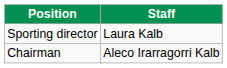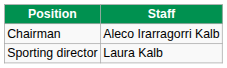rows swapped: (34, 53) <-> (52, 33)
